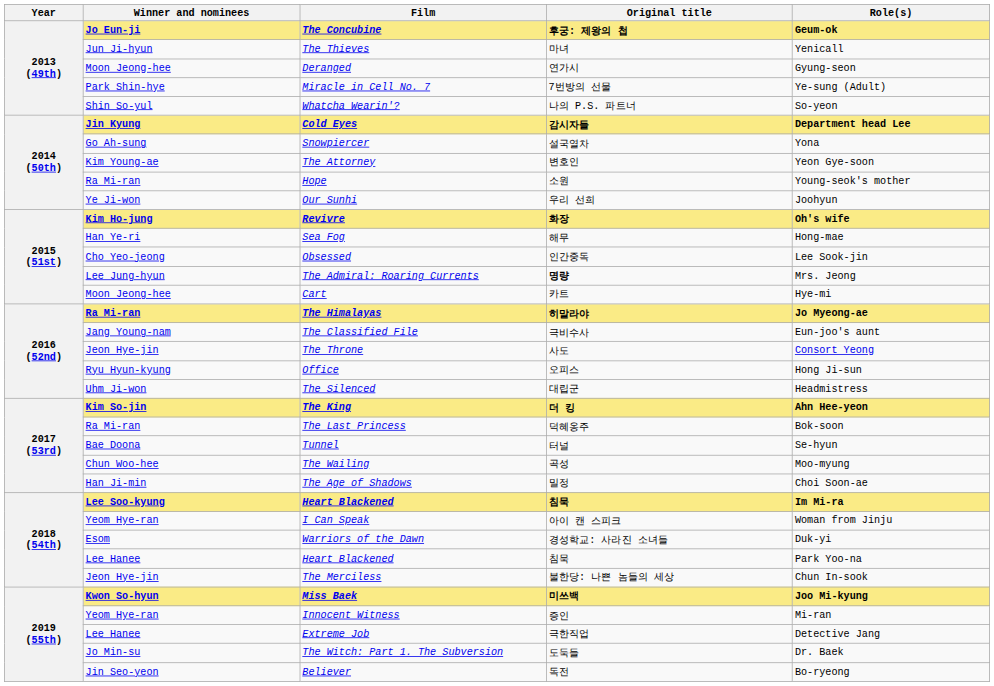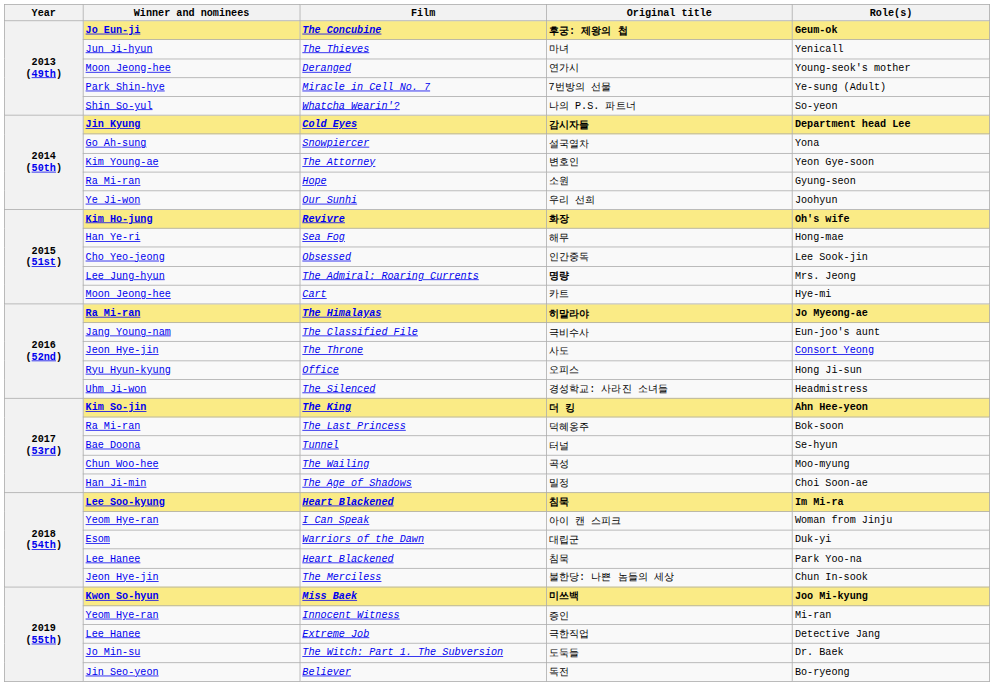(825, 68) Gyung-seon -> (853, 68) Young-seok's mother
(853, 181) Young-seok's mother -> (825, 181) Gyung-seon
(564, 389) 대립군 -> (608, 389) 경성학교: 사라진 소녀들
(608, 540) 경성학교: 사라진 소녀들 -> (564, 540) 대립군
